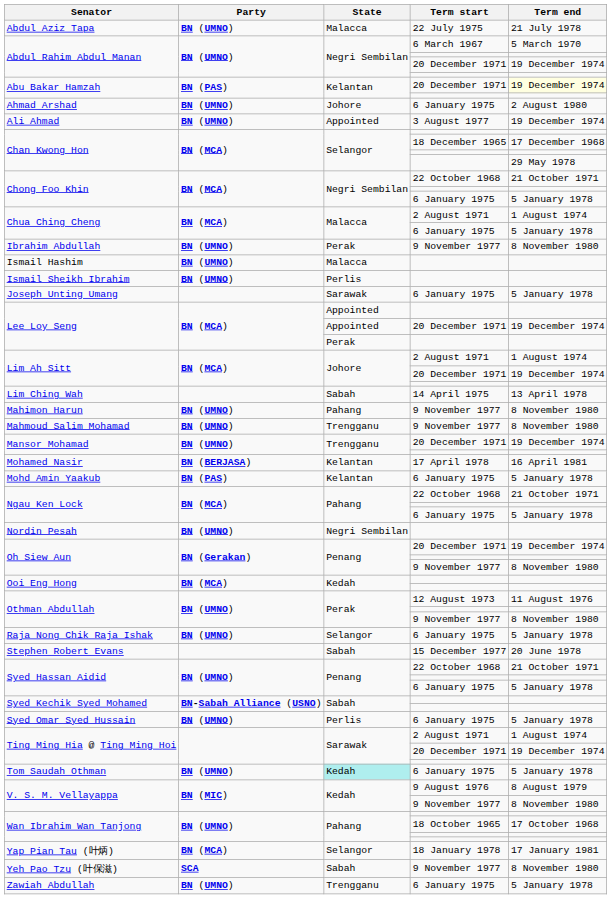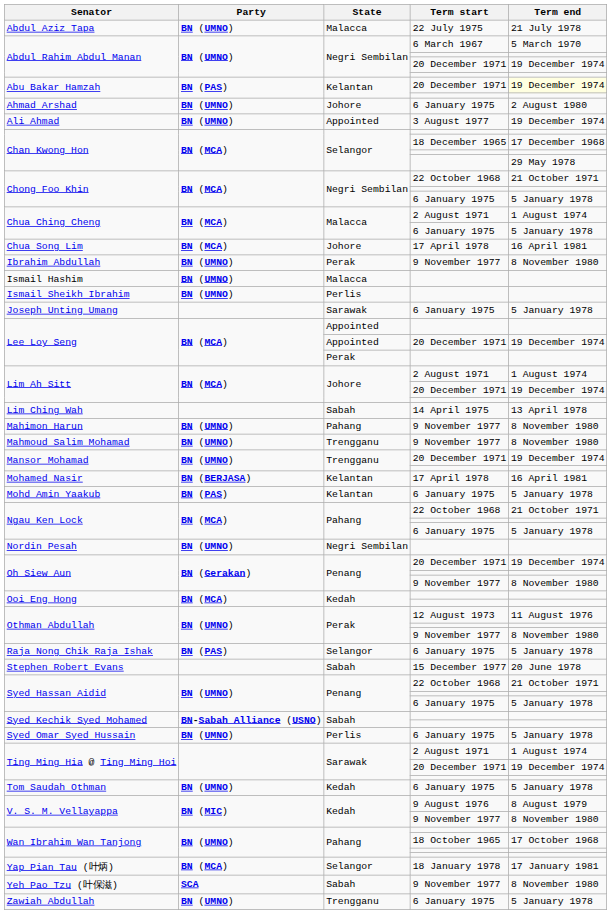+ row: (45, 247)
(207, 635) BN (UMNO) -> (204, 651) BN (PAS)
(341, 772) paleturquoise background -> (341, 788) no background
